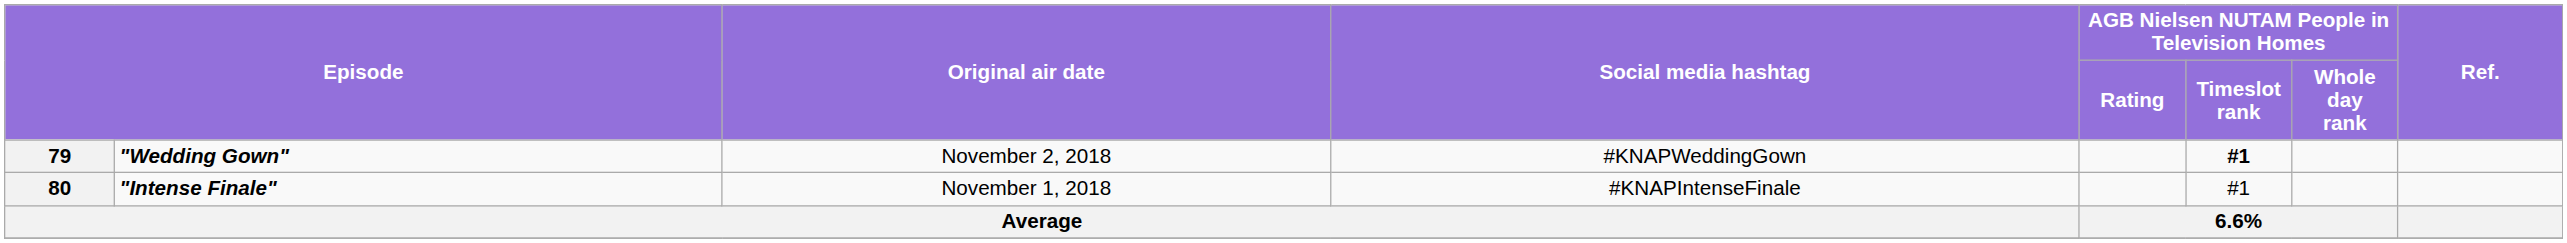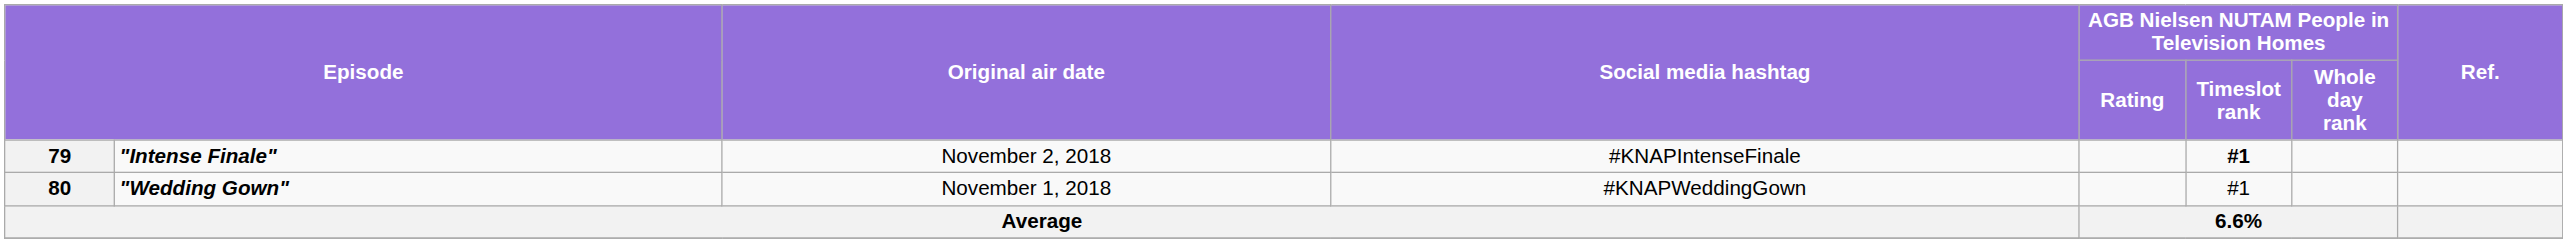(204, 155) "Wedding Gown" -> (198, 155) "Intense Finale"
(1705, 155) #KNAPWeddingGown -> (1705, 155) #KNAPIntenseFinale
(198, 188) "Intense Finale" -> (204, 188) "Wedding Gown"
(1705, 188) #KNAPIntenseFinale -> (1705, 188) #KNAPWeddingGown
